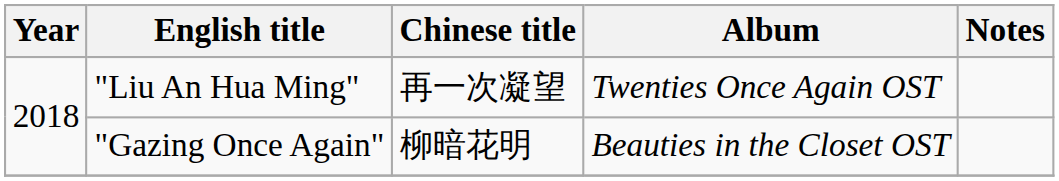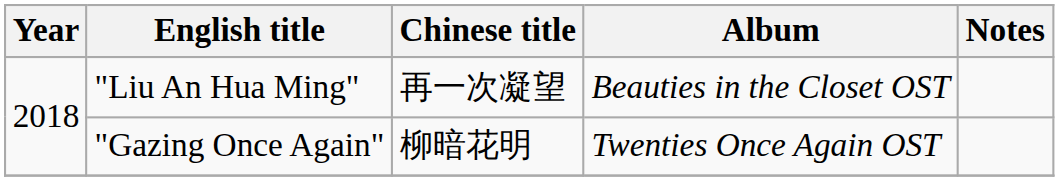(766, 86) Twenties Once Again OST -> (771, 86) Beauties in the Closet OST
(771, 145) Beauties in the Closet OST -> (766, 145) Twenties Once Again OST
